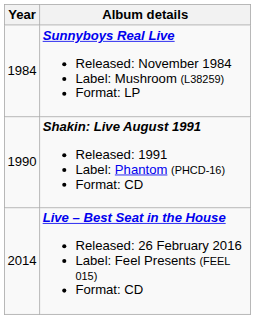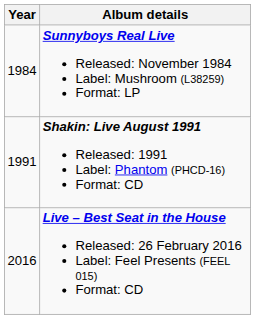(22, 162) 1990 -> (22, 162) 1991
(22, 261) 2014 -> (22, 261) 2016
